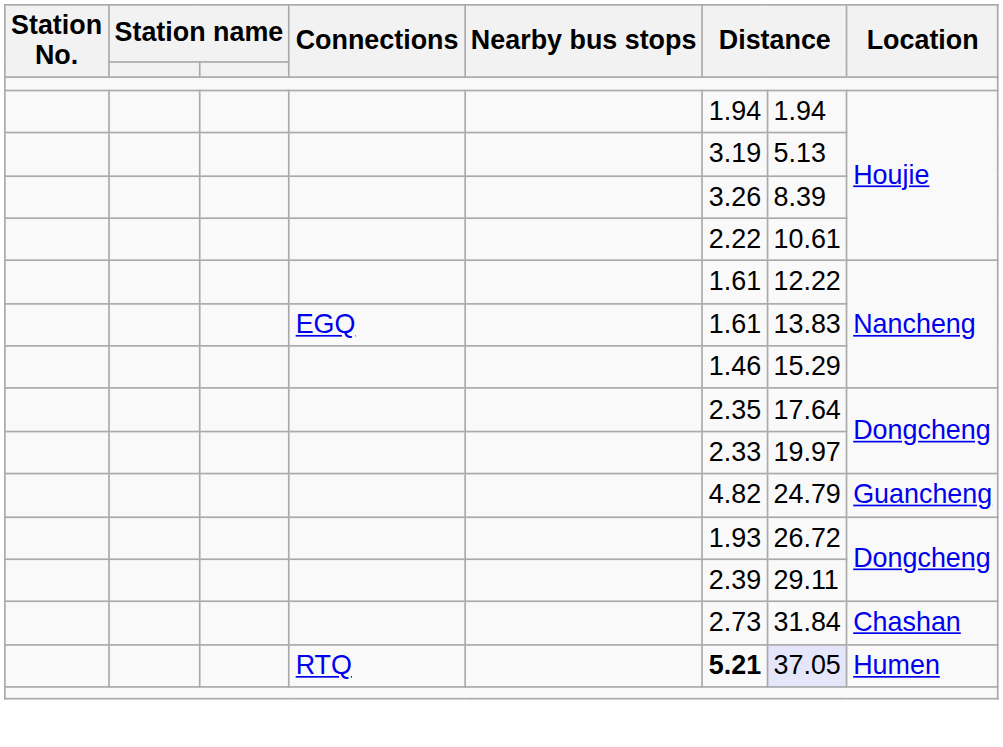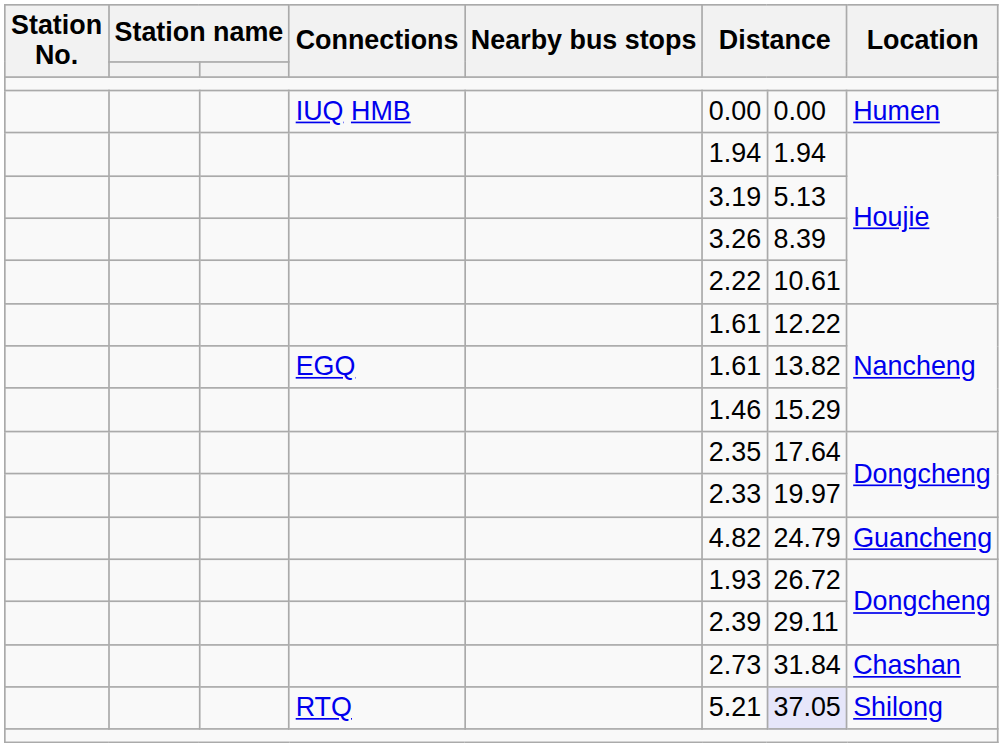+ row: (57, 111)
(807, 324) 13.83 -> (807, 366) 13.82
(735, 665) bold -> (735, 707) normal
(897, 665) Humen -> (898, 707) Shilong
